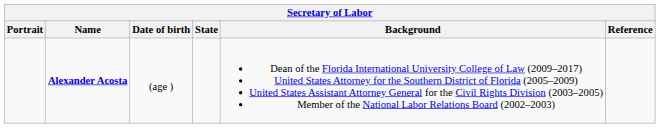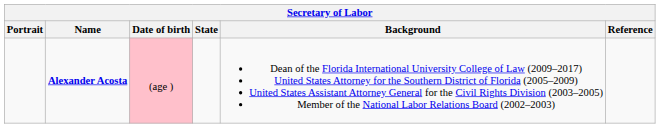(161, 86) no background -> (161, 86) pink background
